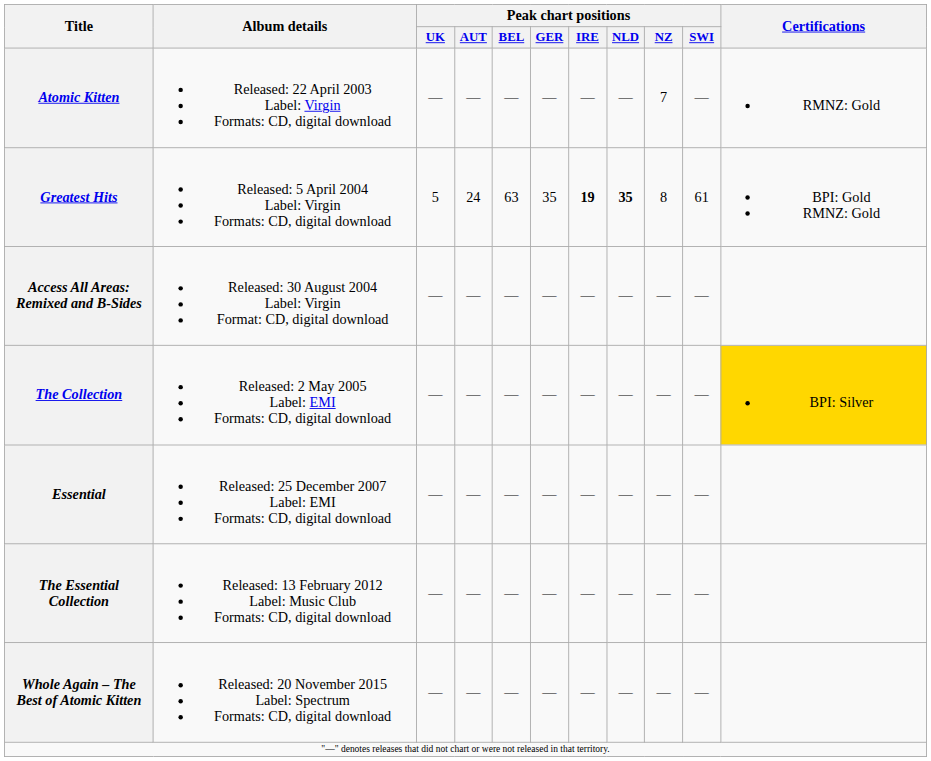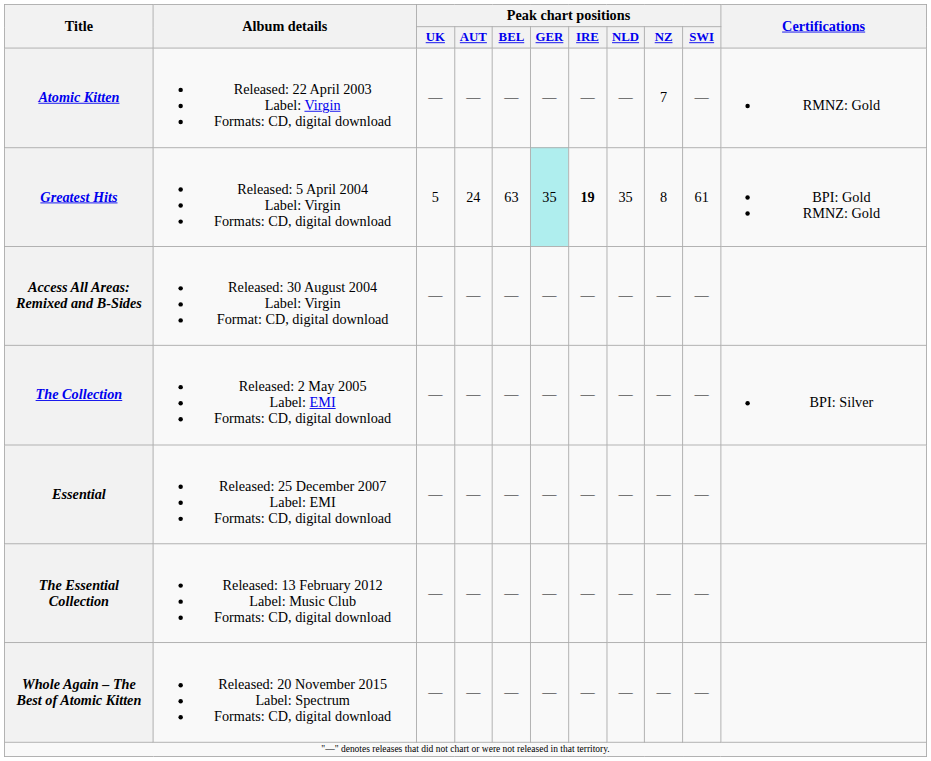(549, 196) no background -> (549, 196) paleturquoise background
(626, 196) bold -> (626, 196) normal
(824, 403) gold background -> (824, 403) no background
